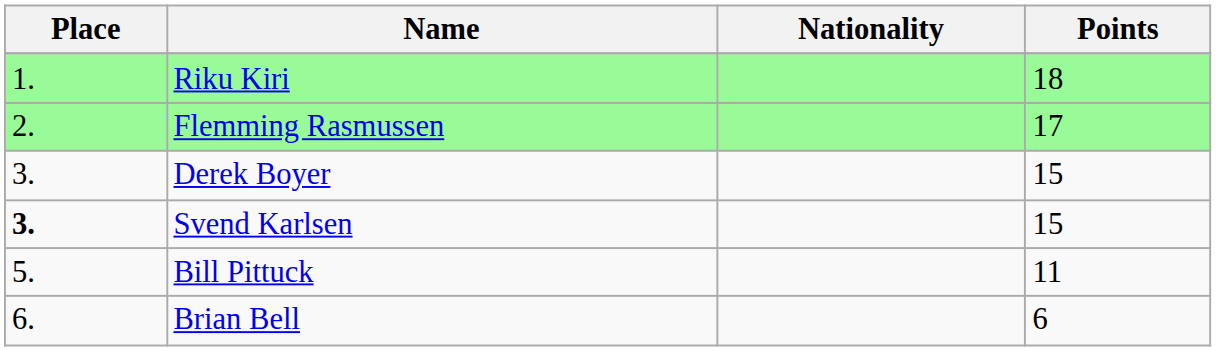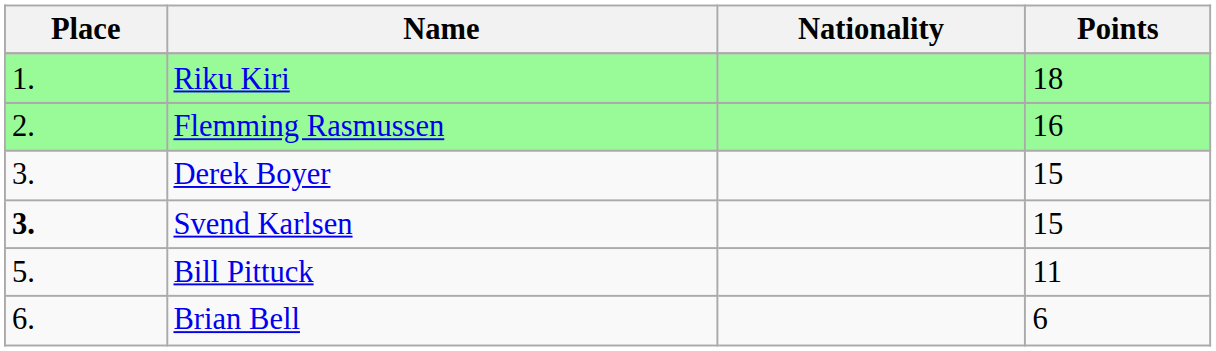(1048, 126) 17 -> (1048, 126) 16
